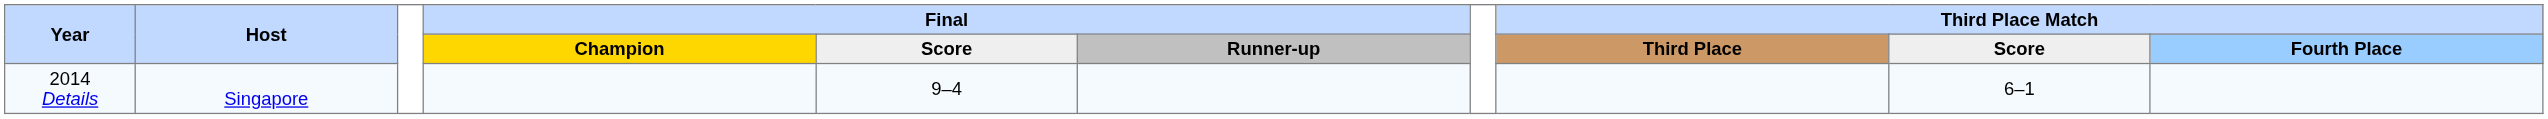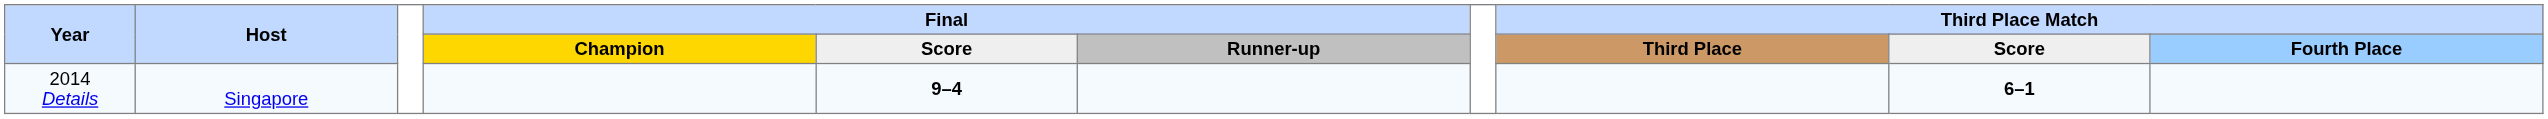(947, 88) normal -> (947, 88) bold
(2019, 88) normal -> (2019, 88) bold
